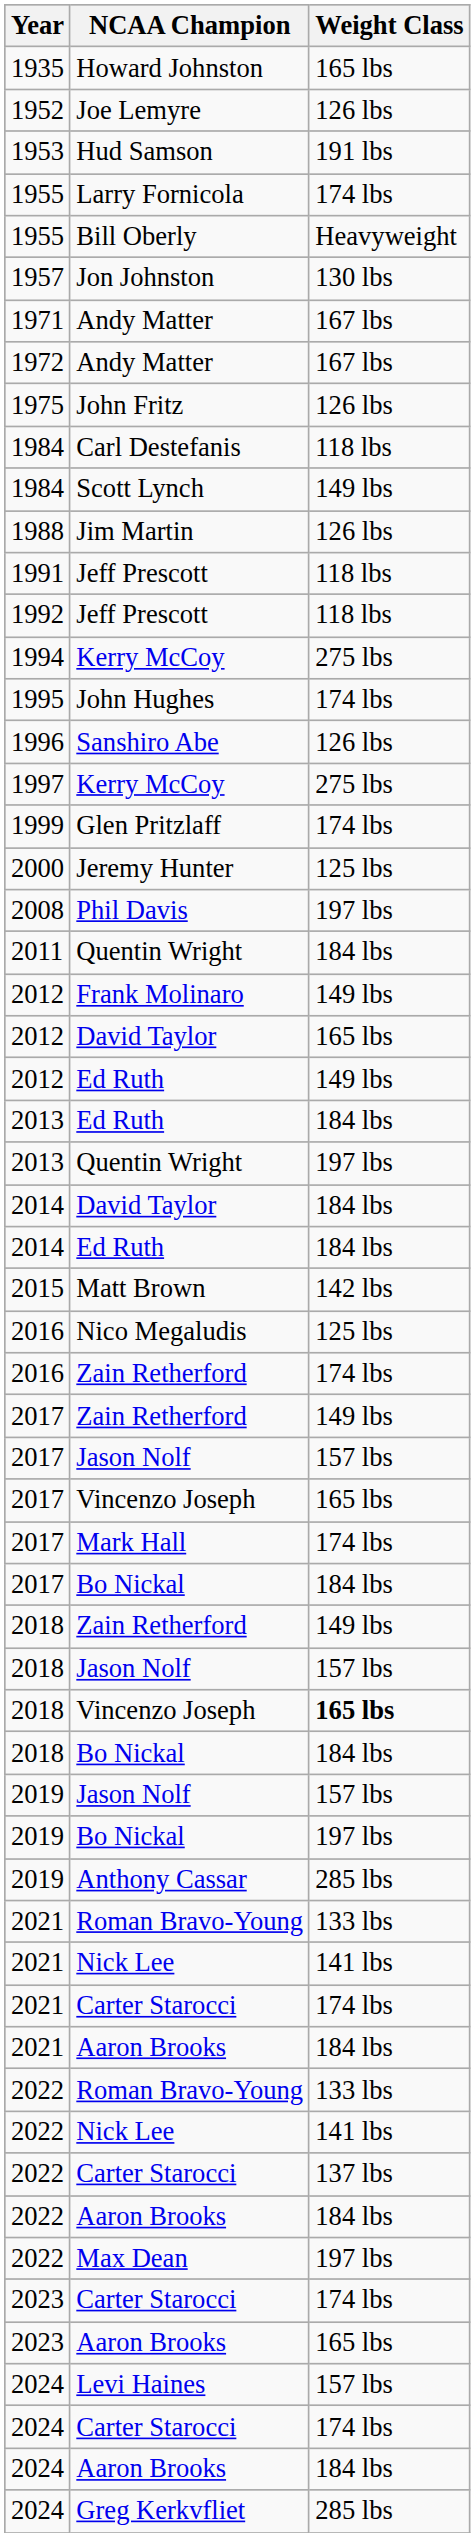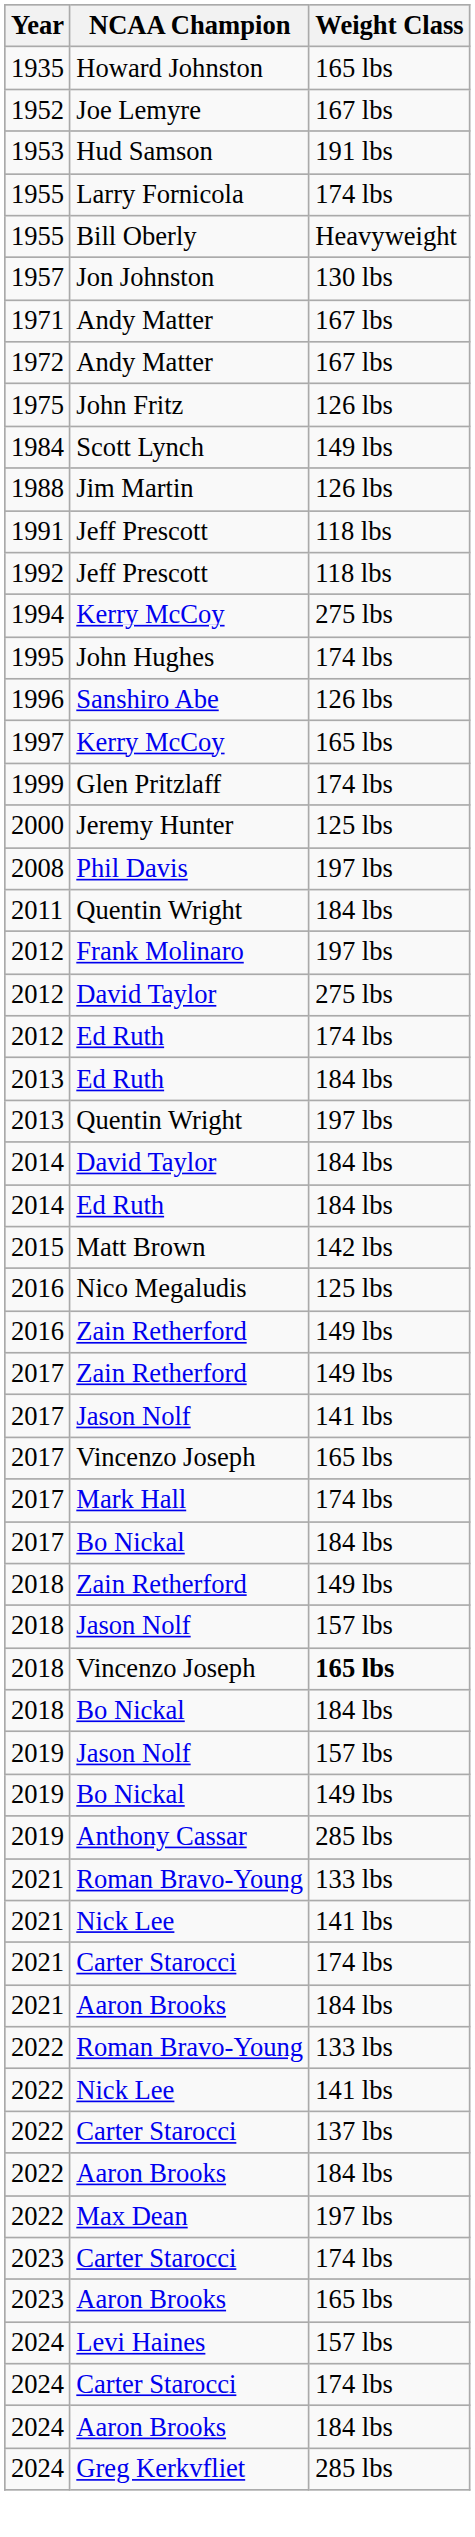(354, 109) 126 lbs -> (354, 109) 167 lbs
- row: (38, 446)
(354, 783) 275 lbs -> (354, 741) 165 lbs
(354, 994) 149 lbs -> (354, 952) 197 lbs
(354, 1036) 165 lbs -> (354, 994) 275 lbs
(354, 1078) 149 lbs -> (354, 1036) 174 lbs
(354, 1373) 174 lbs -> (354, 1331) 149 lbs
(354, 1457) 157 lbs -> (354, 1415) 141 lbs
(354, 1836) 197 lbs -> (354, 1794) 149 lbs
